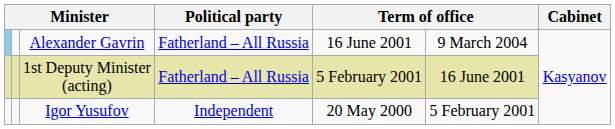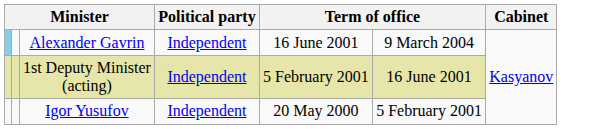(234, 42) Fatherland – All Russia -> (207, 42) Independent
(234, 76) Fatherland – All Russia -> (207, 76) Independent
